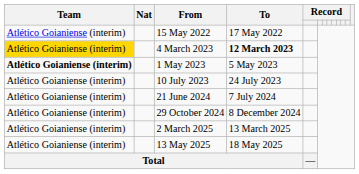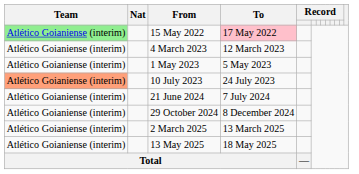(66, 33) no background -> (66, 33) lightgreen background
(256, 33) no background -> (250, 33) pink background
(66, 49) gold background -> (66, 49) no background
(261, 49) bold -> (253, 49) normal
(69, 65) bold -> (66, 65) normal
(66, 81) no background -> (66, 81) lightsalmon background
